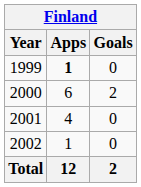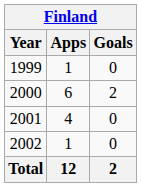(68, 67) bold -> (68, 67) normal
